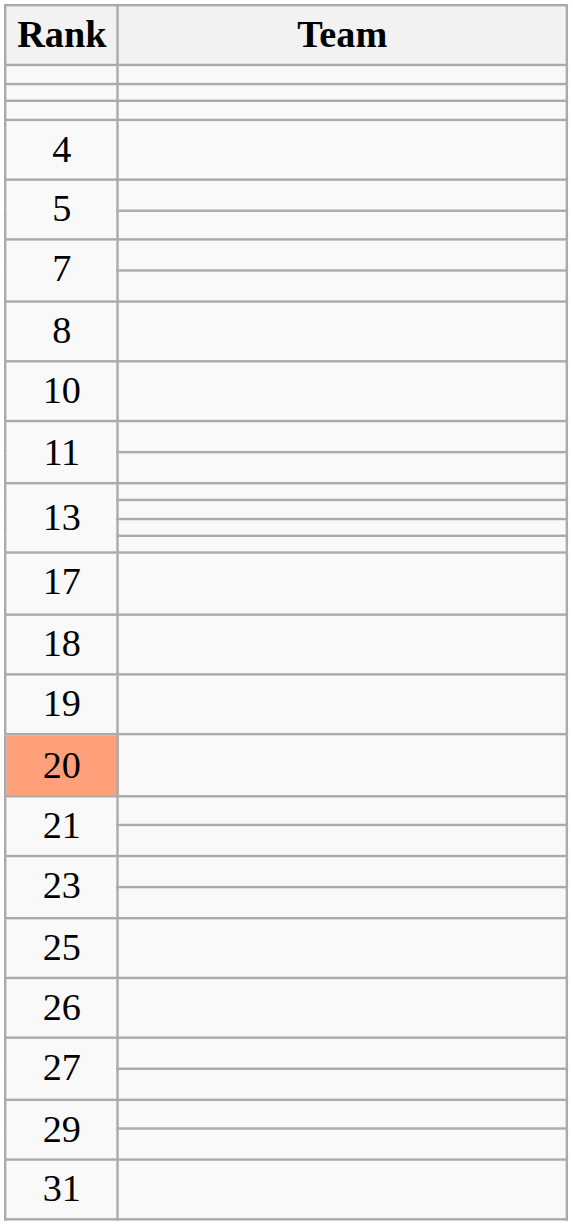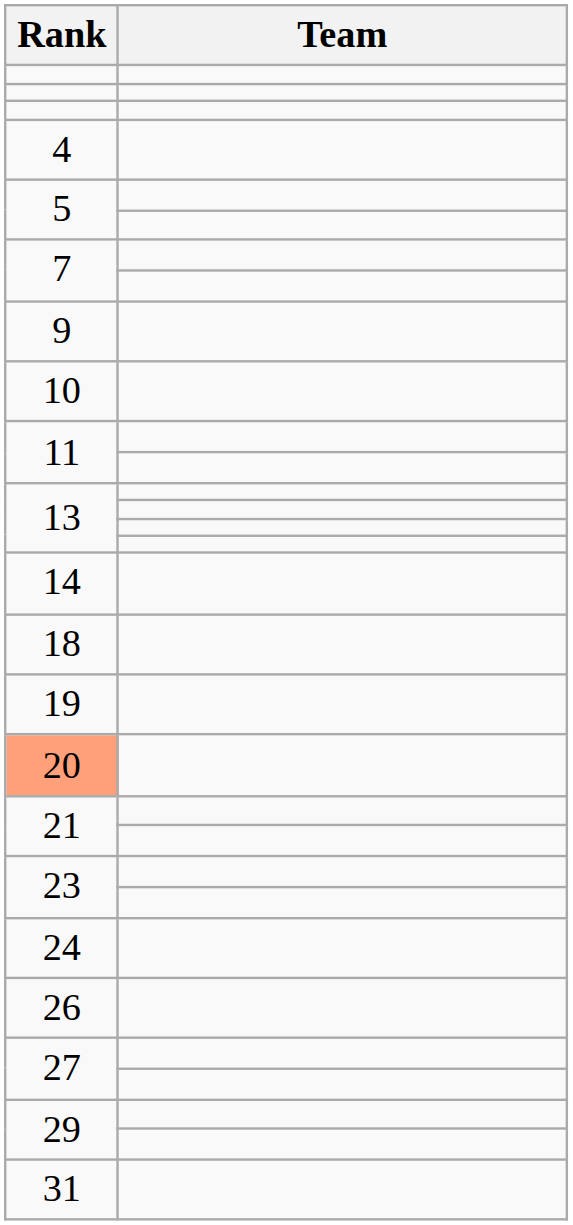(62, 330) 8 -> (62, 330) 9
(62, 582) 17 -> (62, 582) 14
(62, 946) 25 -> (62, 946) 24
